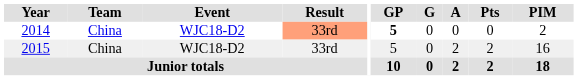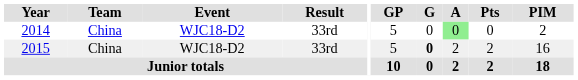(325, 30) lightsalmon background -> (325, 30) no background
(393, 30) bold -> (393, 30) normal
(456, 30) no background -> (456, 30) lightgreen background
(429, 48) normal -> (429, 48) bold
